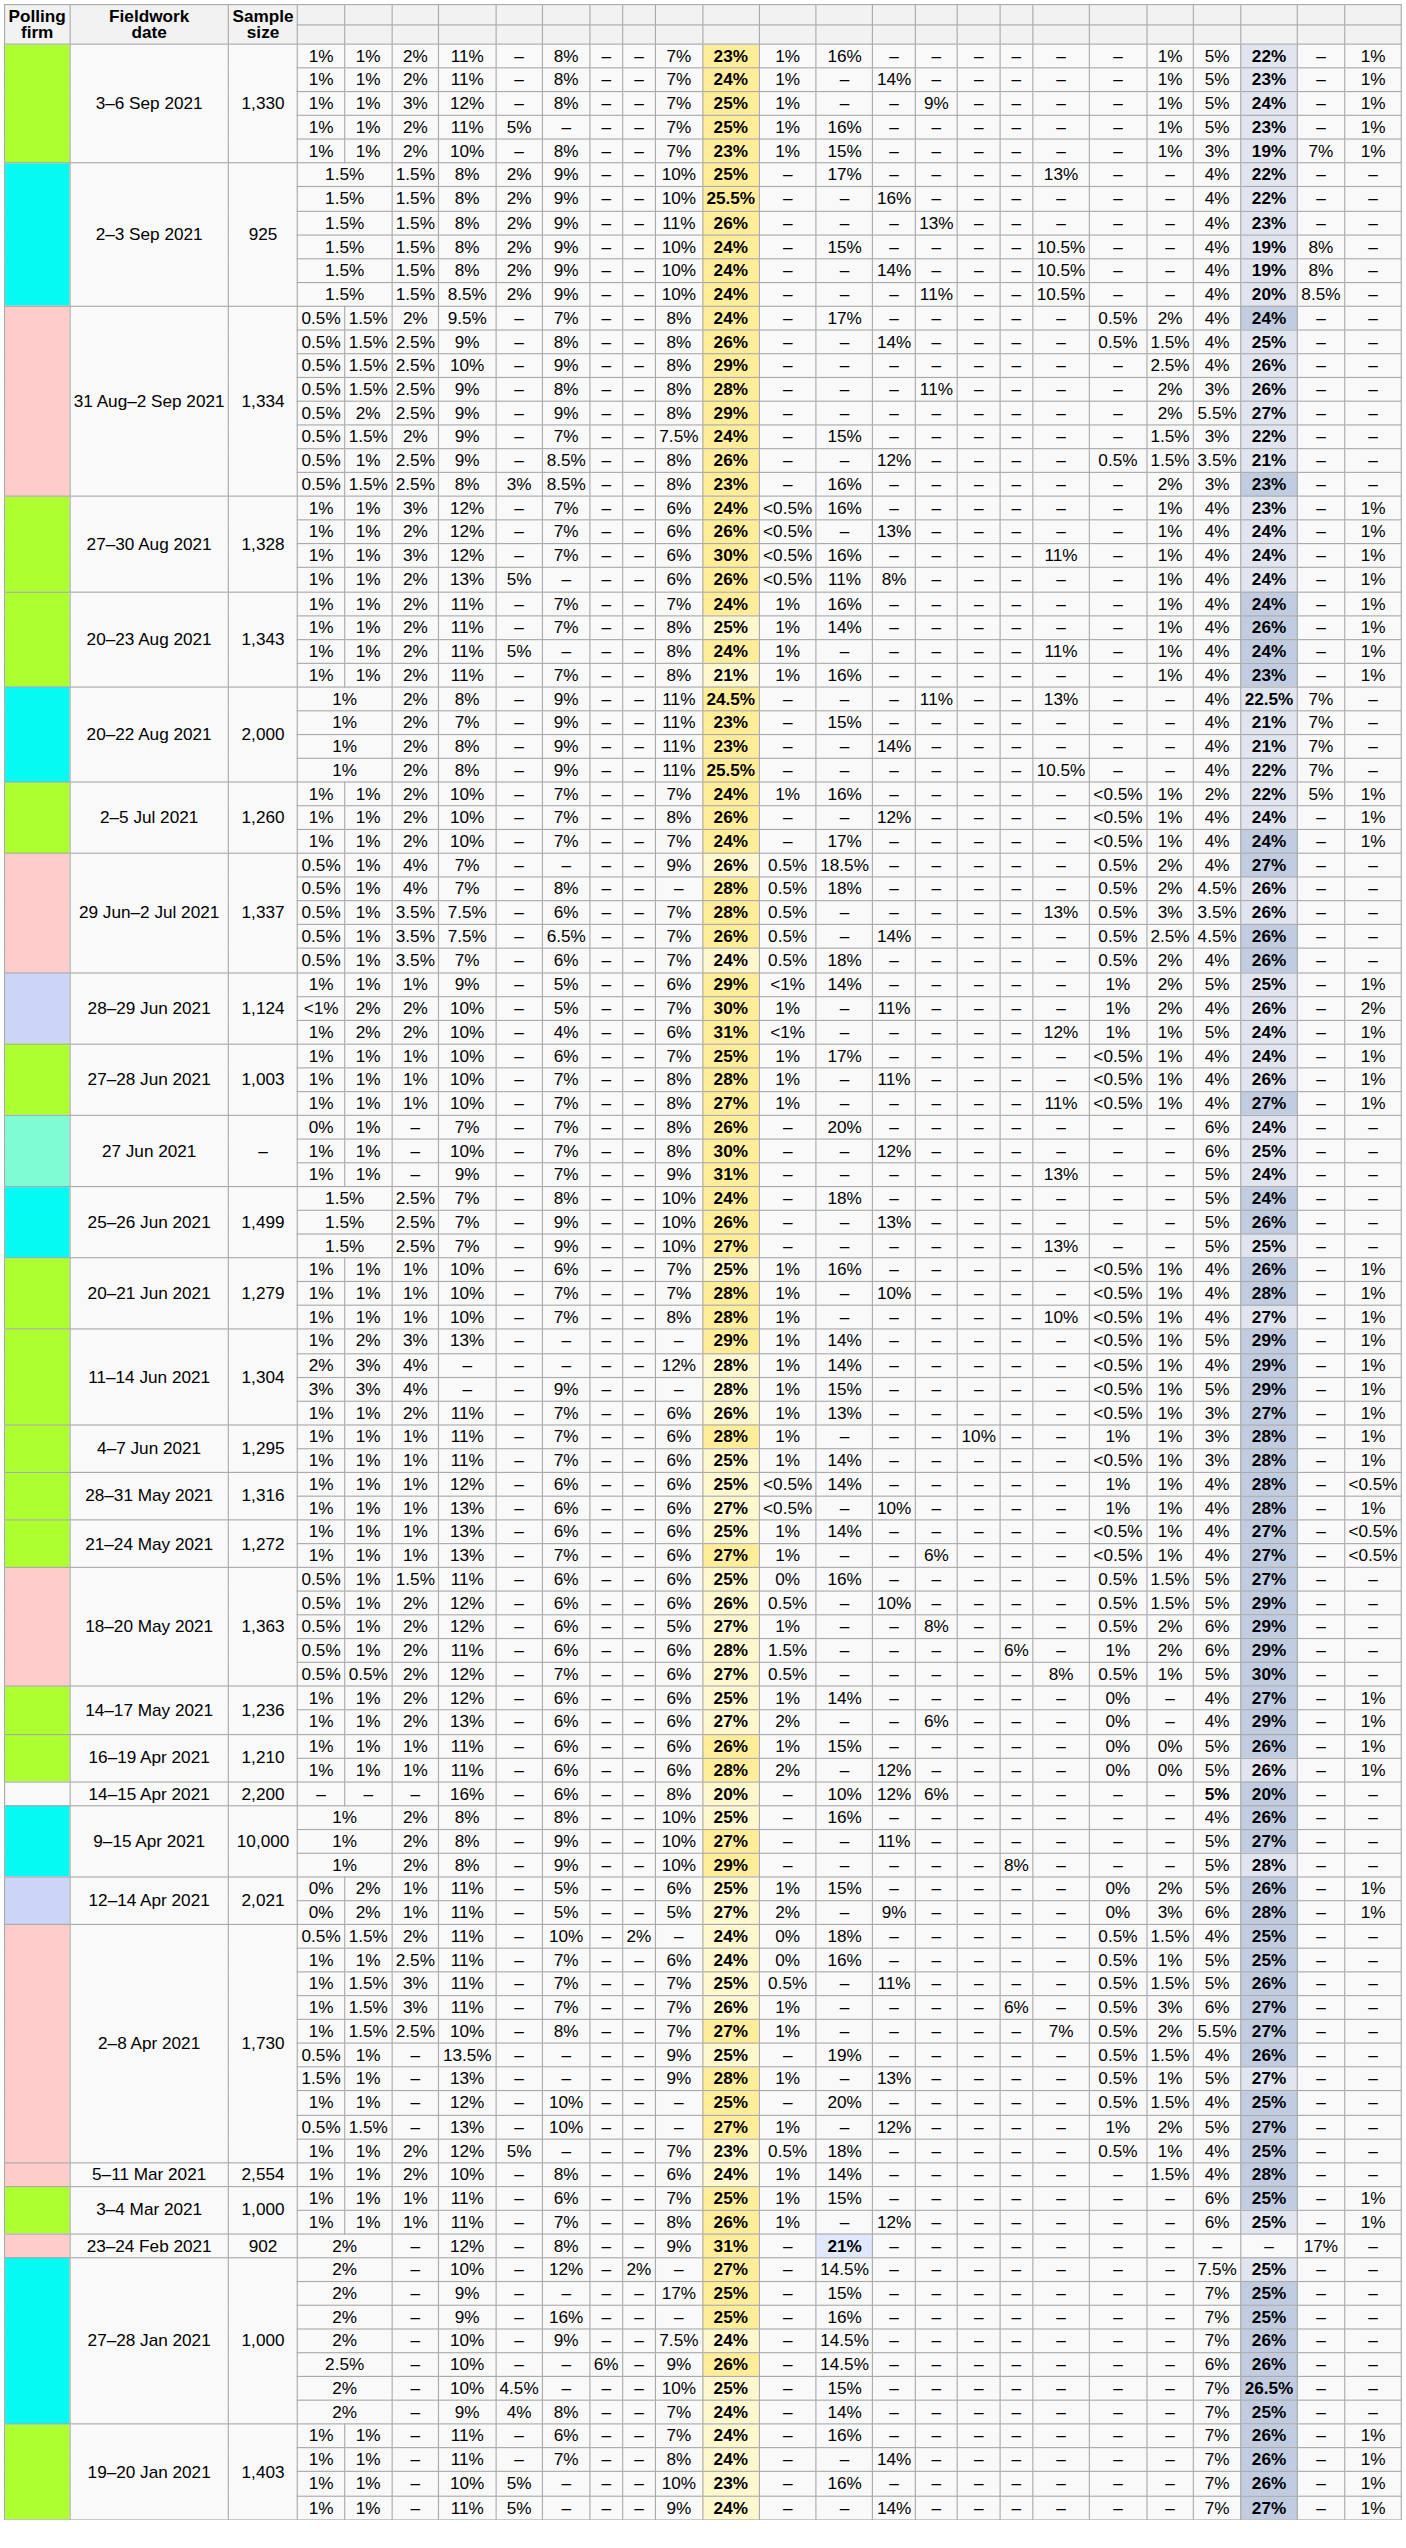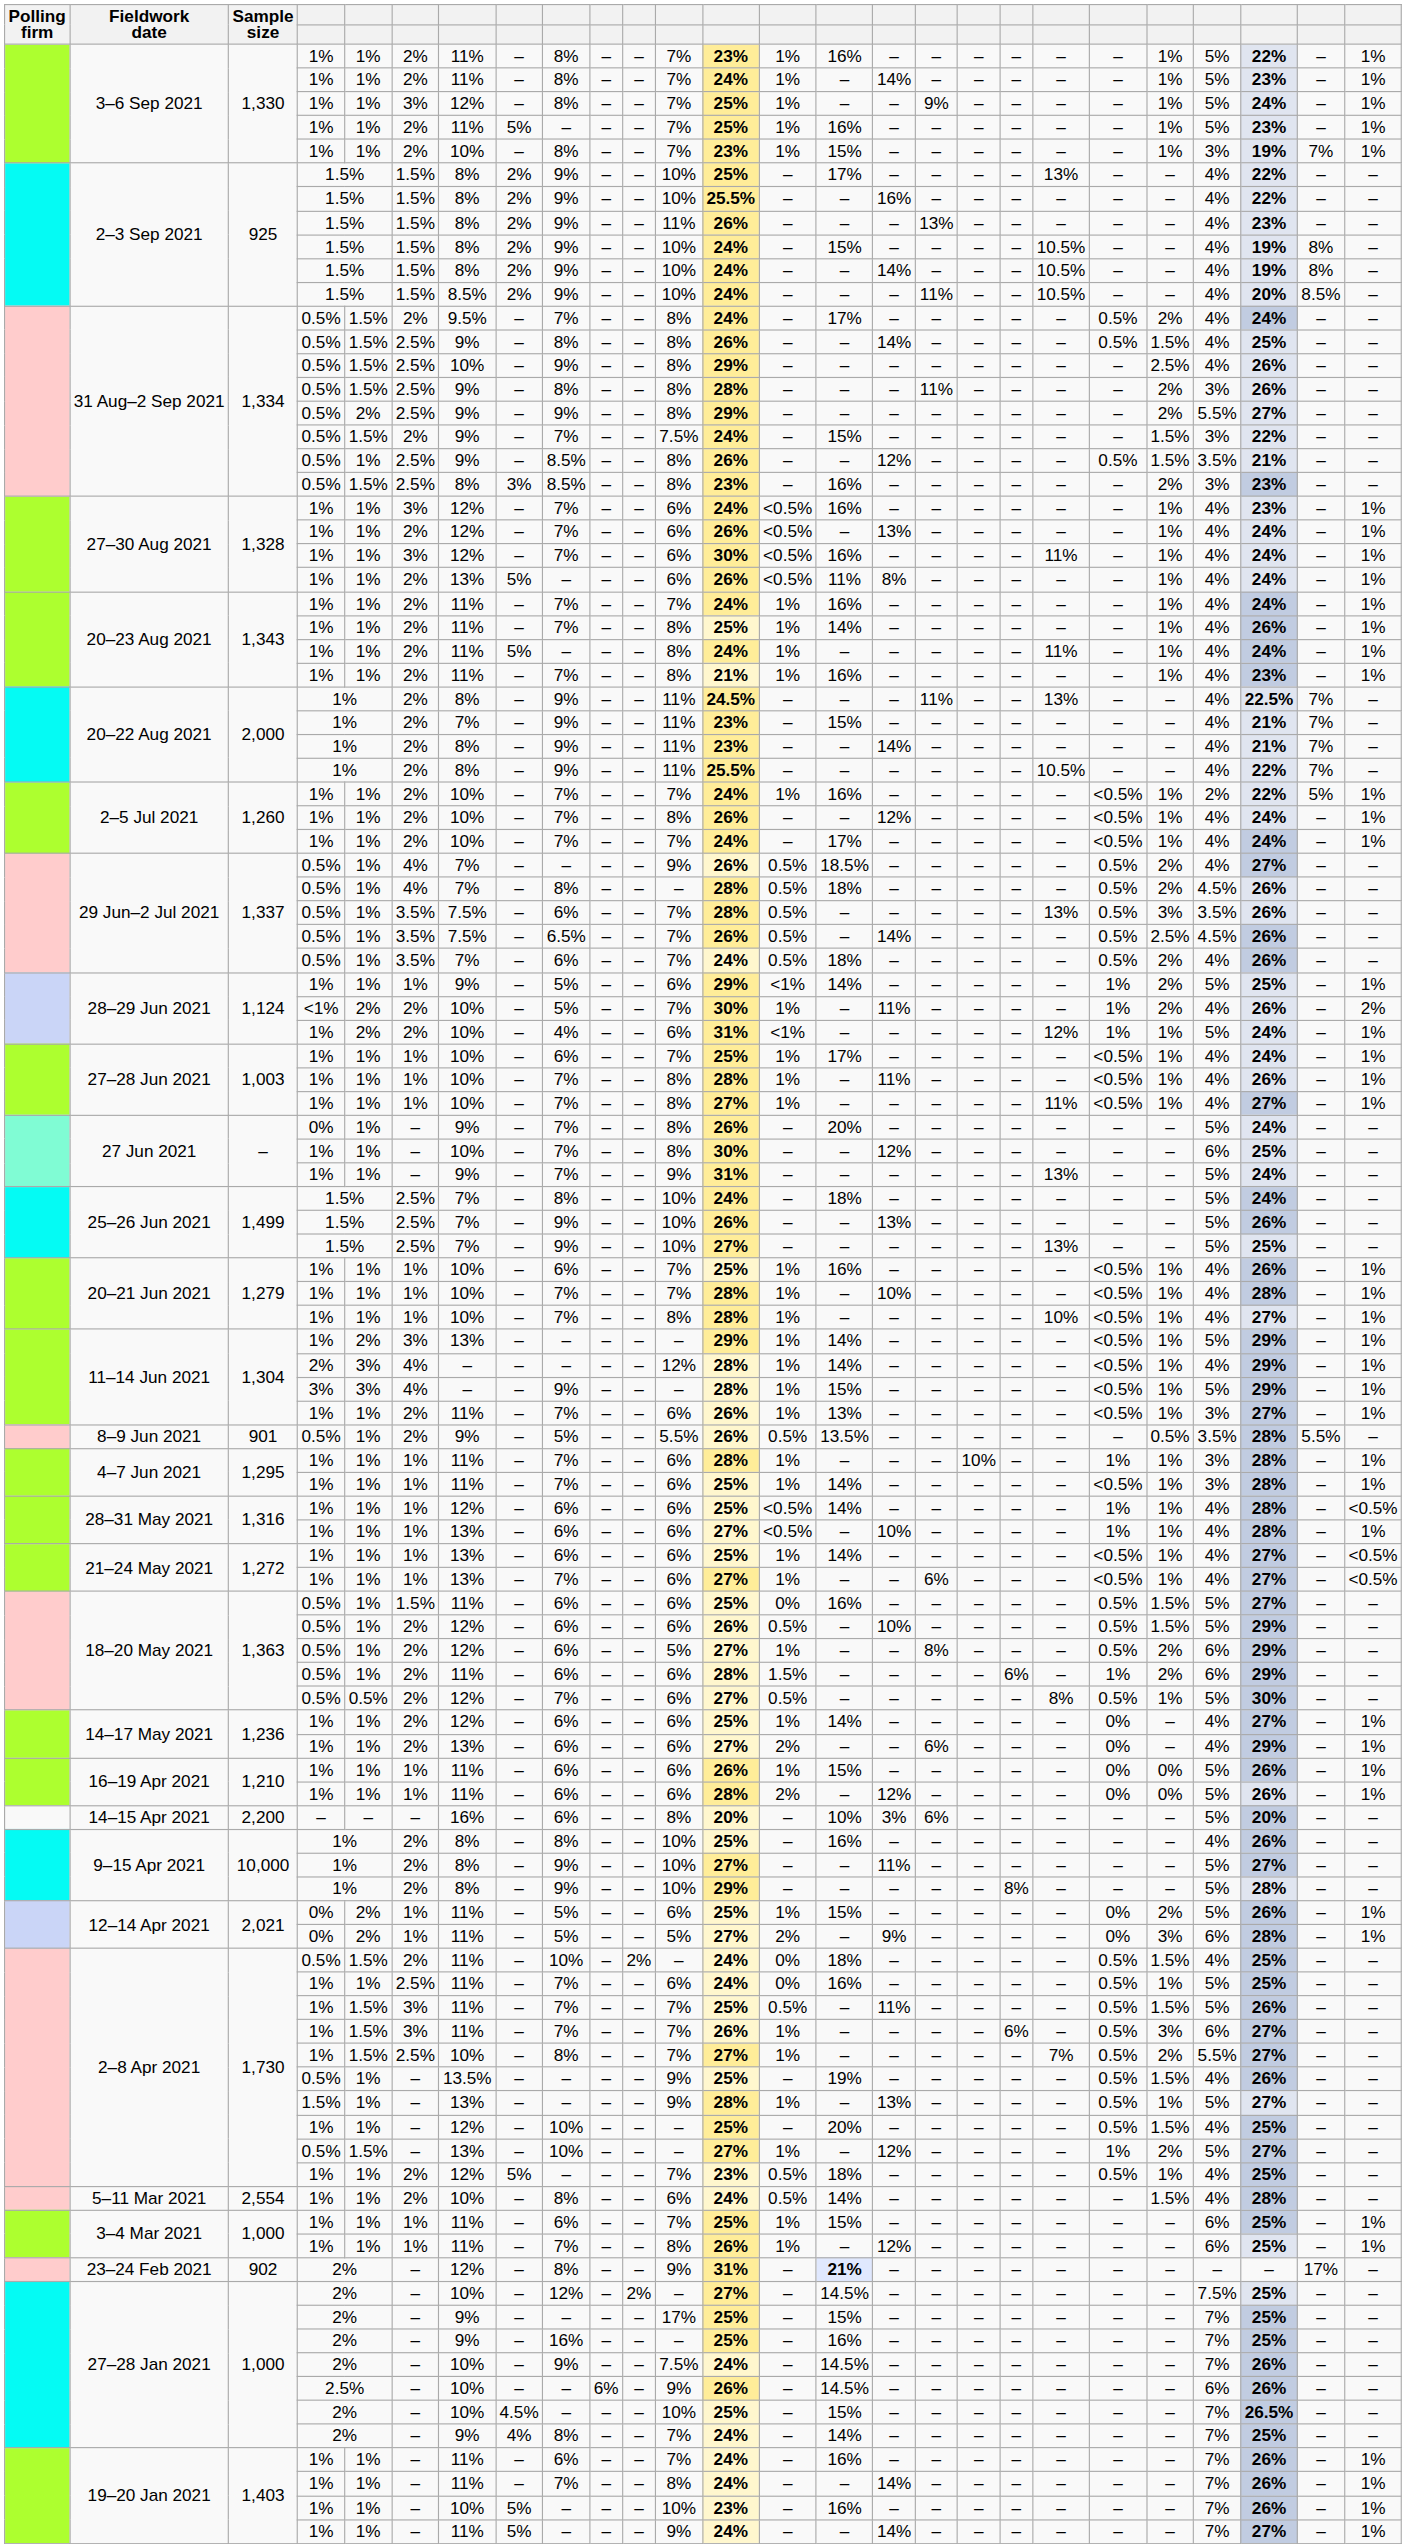(467, 1127) 7% -> (467, 1127) 9%
(1217, 1127) 6% -> (1217, 1127) 5%
+ row: (149, 1436)
(894, 1793) 12% -> (894, 1817) 3%
(1217, 1793) bold -> (1217, 1817) normal
(788, 2174) 1% -> (788, 2198) 0.5%
